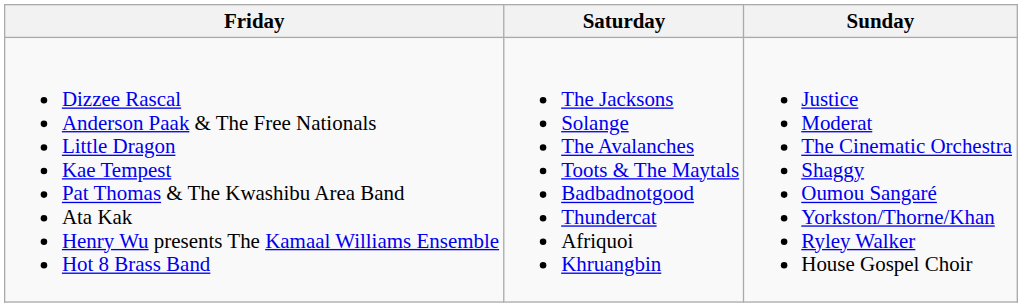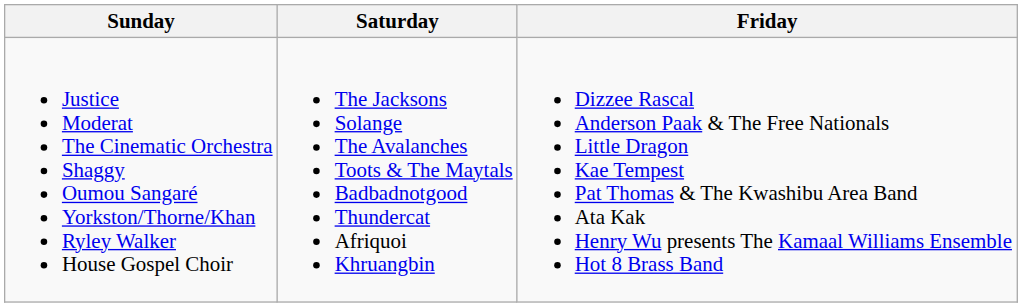columns swapped: (254, 21) <-> (880, 21)
